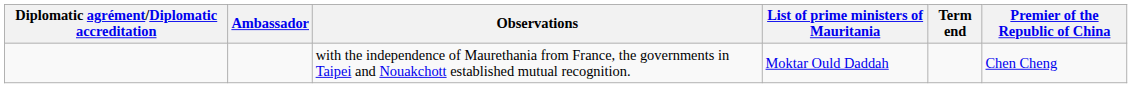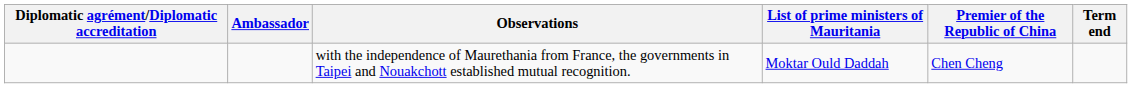columns swapped: (1054, 24) <-> (955, 24)
